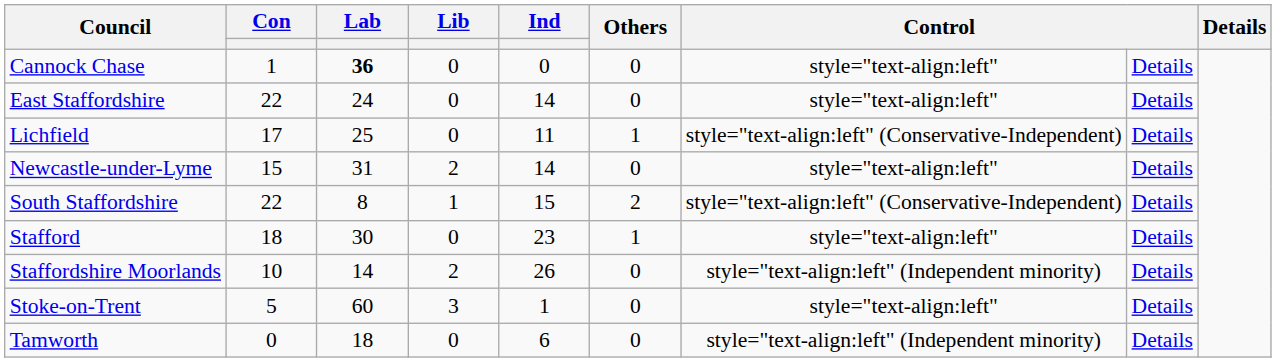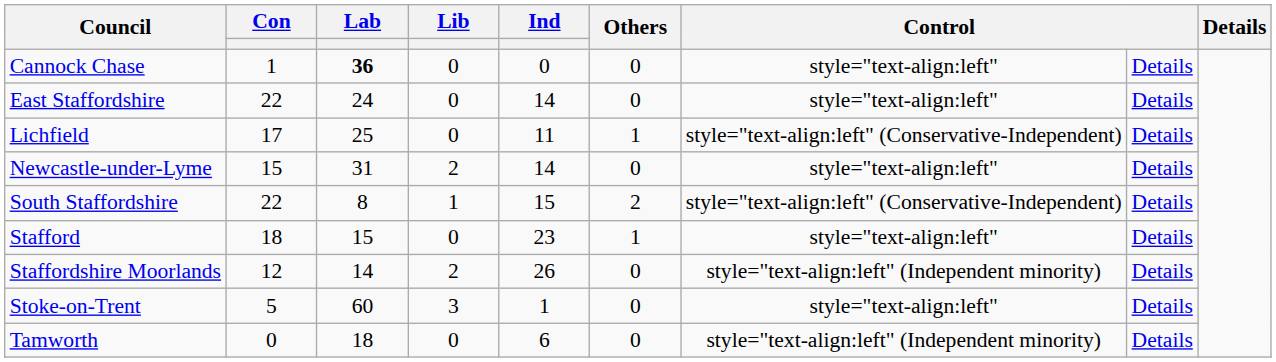(362, 237) 30 -> (362, 237) 15
(271, 271) 10 -> (271, 271) 12
